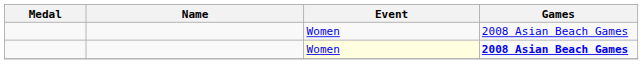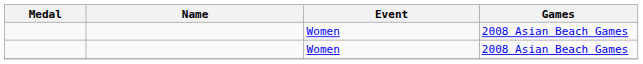(323, 49) lightyellow background -> (323, 49) no background
(555, 49) bold -> (555, 49) normal
